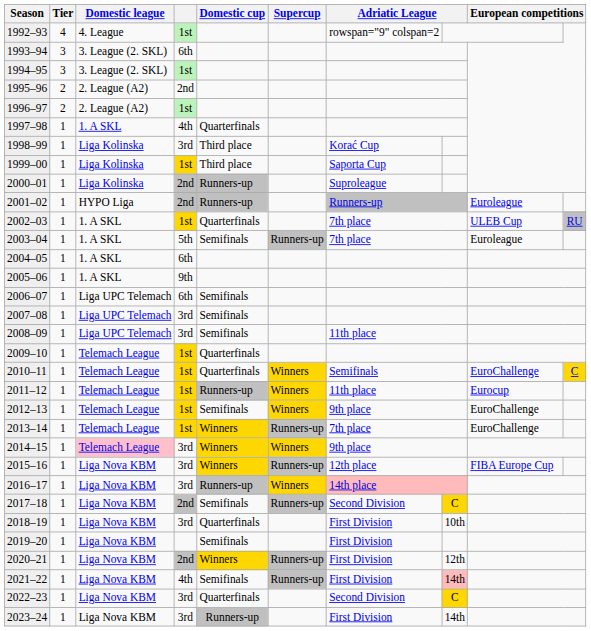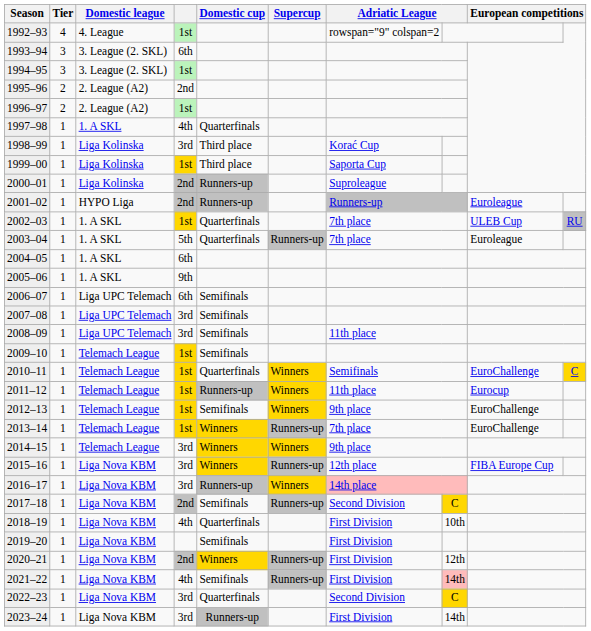(224, 239) Semifinals -> (230, 239) Quarterfinals
(230, 352) Quarterfinals -> (224, 352) Semifinals
(119, 447) pink background -> (119, 447) no background
(185, 522) 3rd -> (185, 522) 4th
